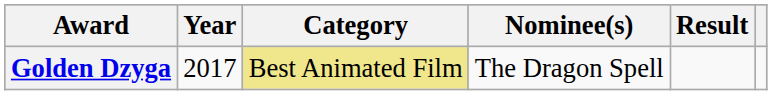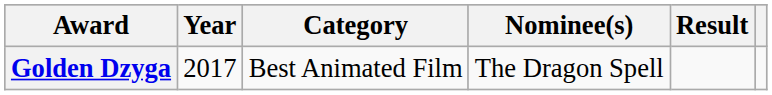(356, 67) khaki background -> (356, 67) no background
